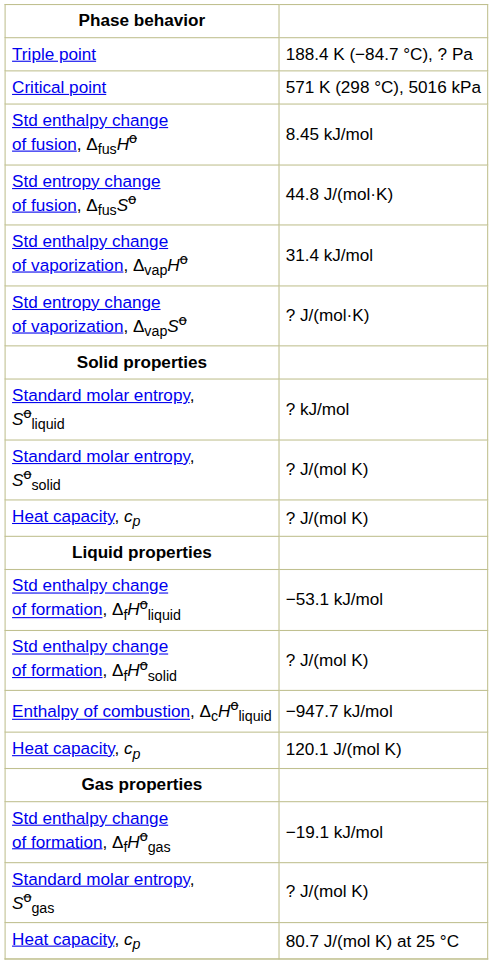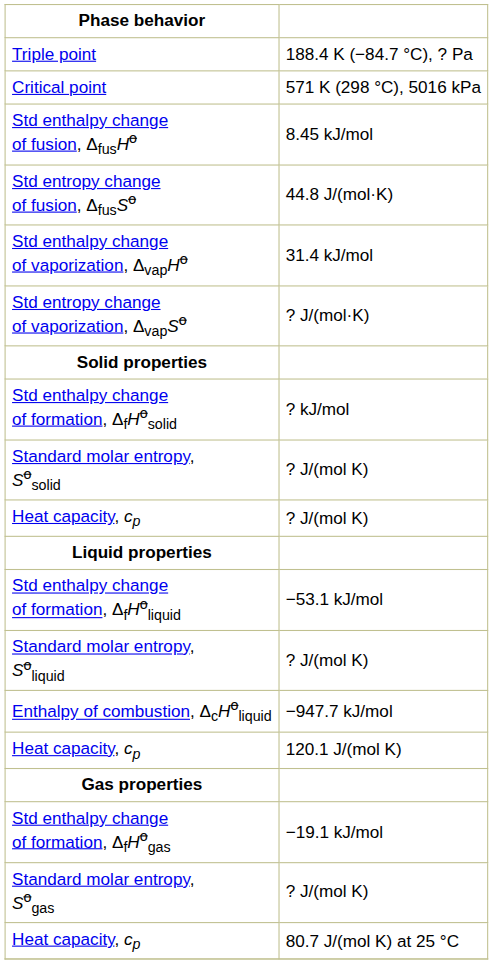(103, 409) Standard molar entropy, Soliquid -> (95, 409) Std enthalpy change of formation, ΔfHosolid
(95, 661) Std enthalpy change of formation, ΔfHosolid -> (103, 661) Standard molar entropy, Soliquid
